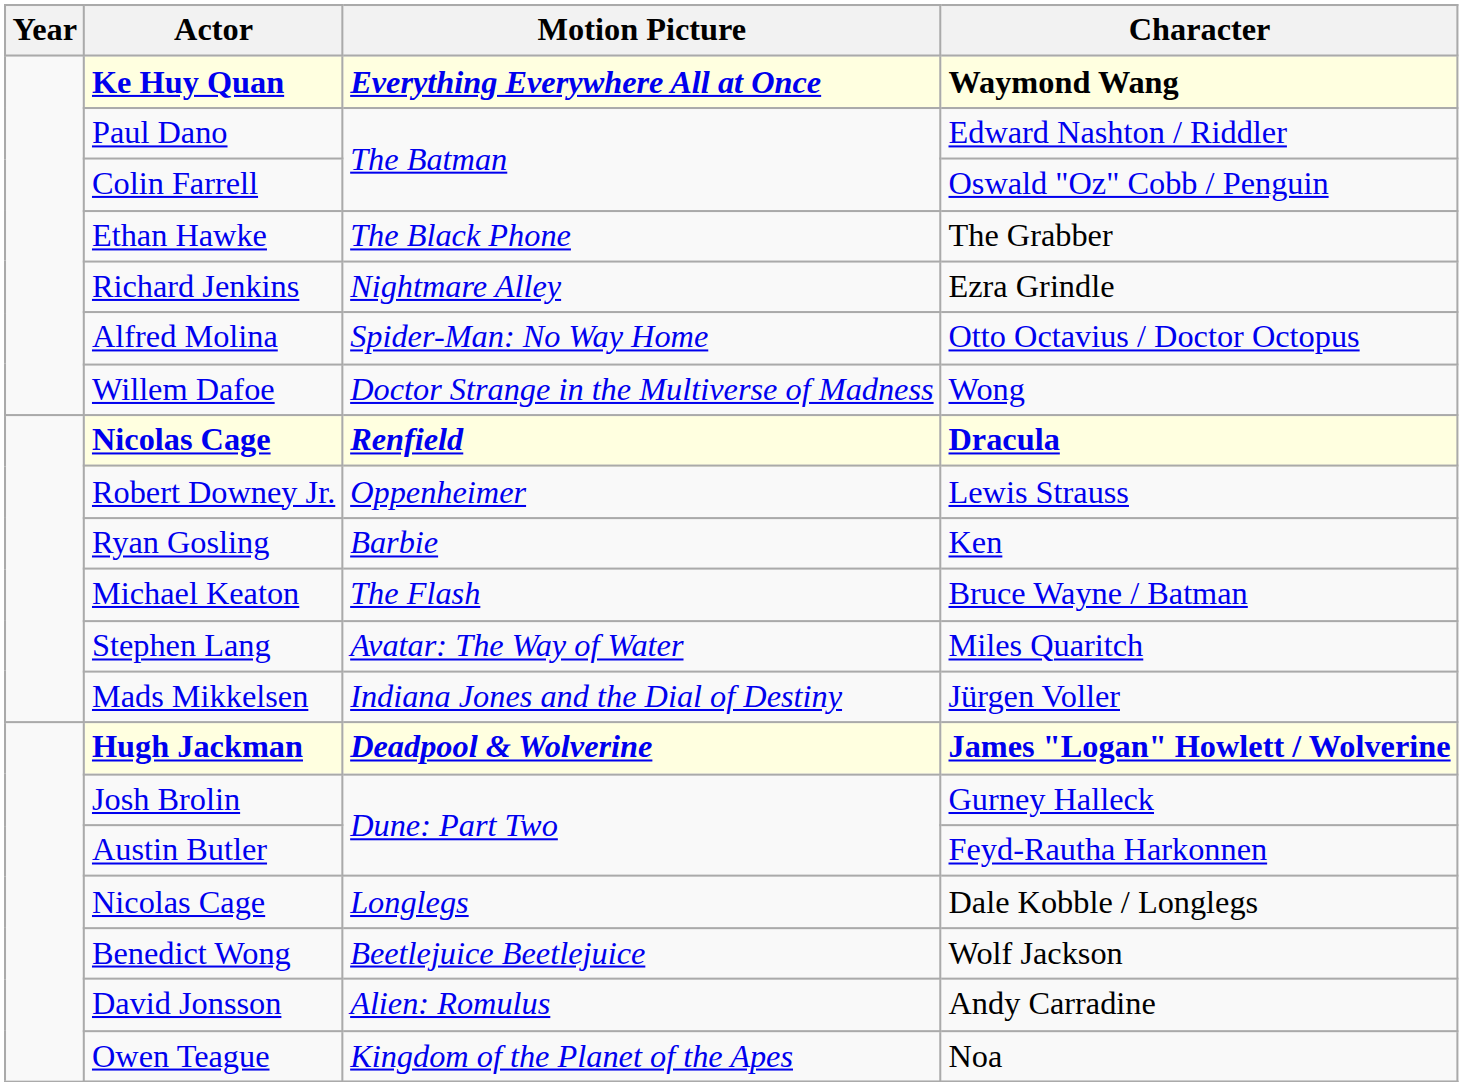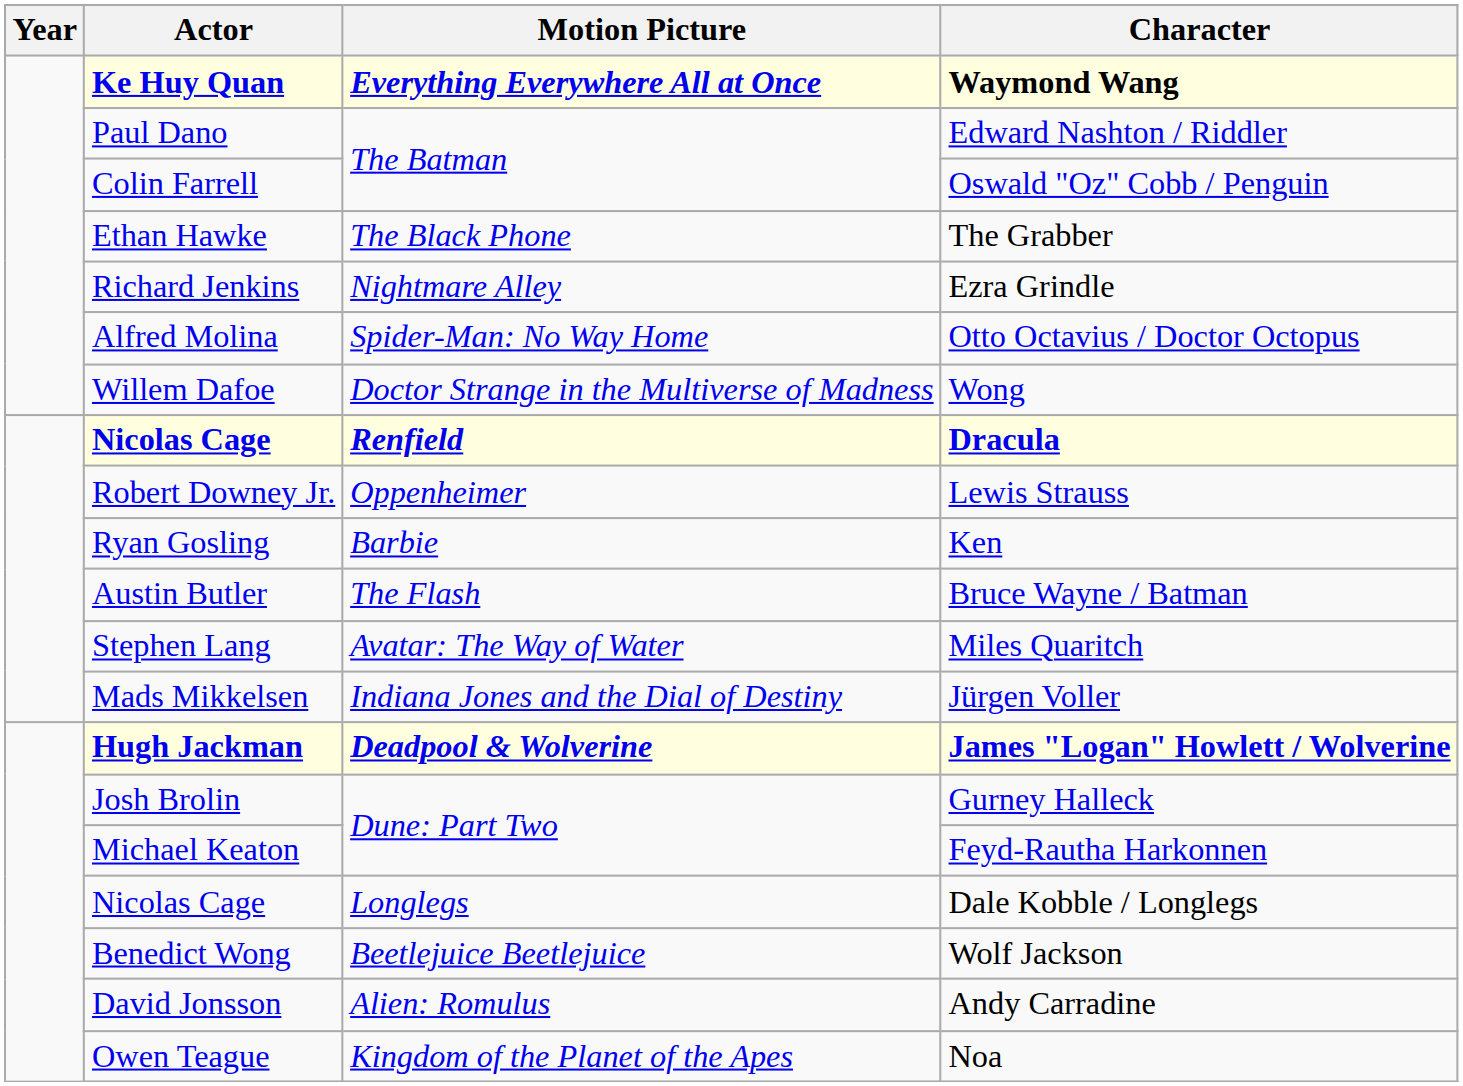(196, 593) Michael Keaton -> (180, 593) Austin Butler
(180, 850) Austin Butler -> (196, 850) Michael Keaton
